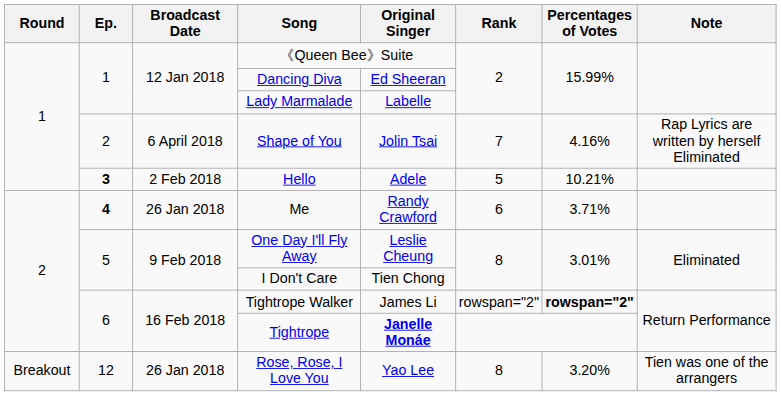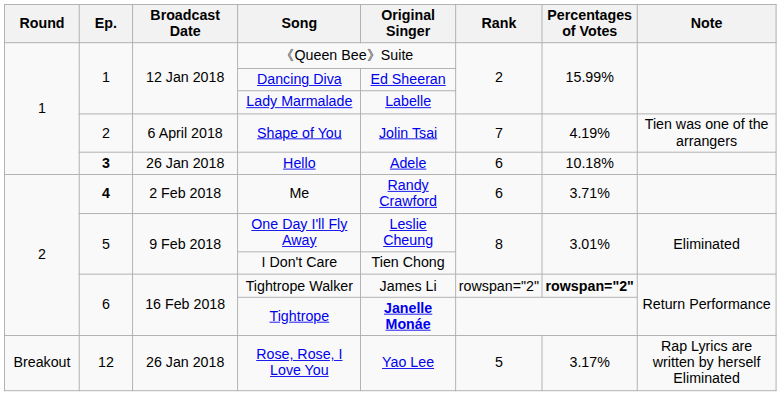(590, 140) 4.16% -> (590, 132) 4.19%
(707, 140) Rap Lyrics are written by herself Eliminated -> (707, 132) Tien was one of the arrangers
(185, 179) 2 Feb 2018 -> (185, 163) 26 Jan 2018
(499, 179) 5 -> (499, 163) 6
(590, 179) 10.21% -> (590, 163) 10.18%
(185, 210) 26 Jan 2018 -> (185, 194) 2 Feb 2018
(499, 371) 8 -> (499, 363) 5
(590, 371) 3.20% -> (590, 363) 3.17%
(707, 371) Tien was one of the arrangers -> (707, 363) Rap Lyrics are written by herself Eliminated
